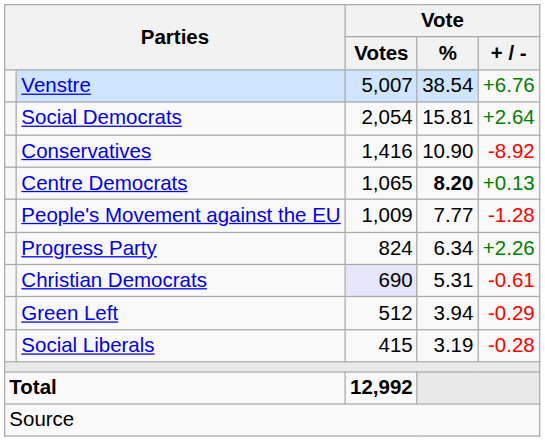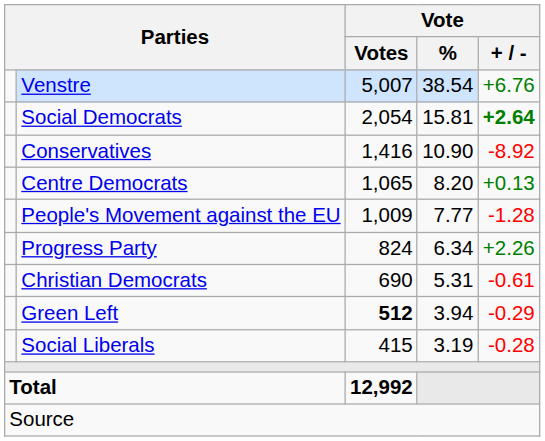(509, 118) normal -> (509, 118) bold
(453, 183) bold -> (453, 183) normal
(396, 280) lavender background -> (396, 280) no background
(396, 313) normal -> (396, 313) bold
